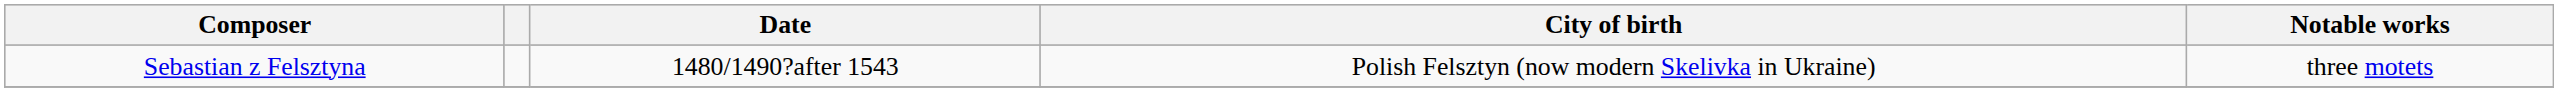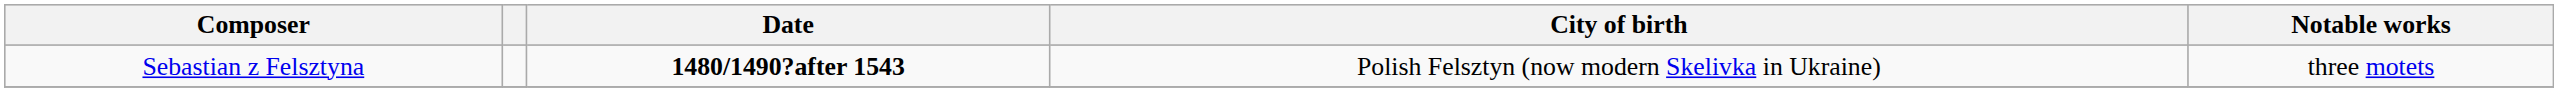(785, 65) normal -> (788, 65) bold
